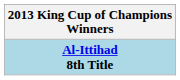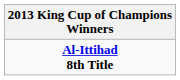(90, 57) lightblue background -> (90, 57) no background
